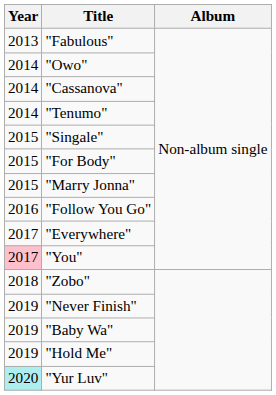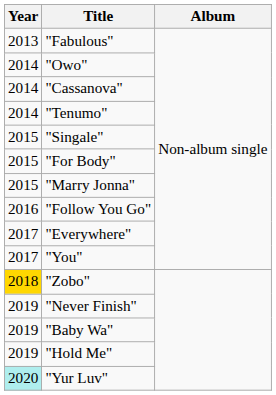(23, 257) pink background -> (23, 257) no background
(23, 281) no background -> (23, 281) gold background
